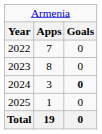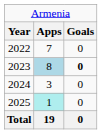(49, 66) no background -> (49, 66) lightblue background
(80, 66) normal -> (80, 66) bold
(80, 84) bold -> (80, 84) normal
(49, 102) no background -> (49, 102) paleturquoise background
